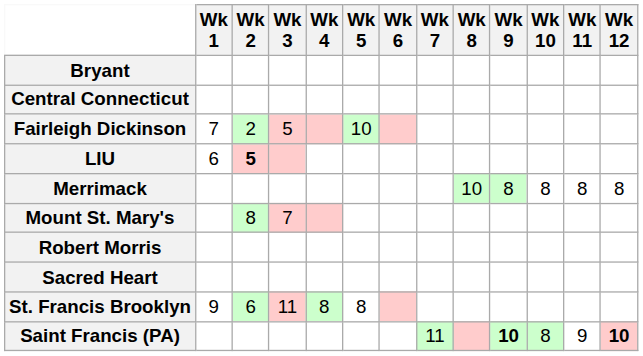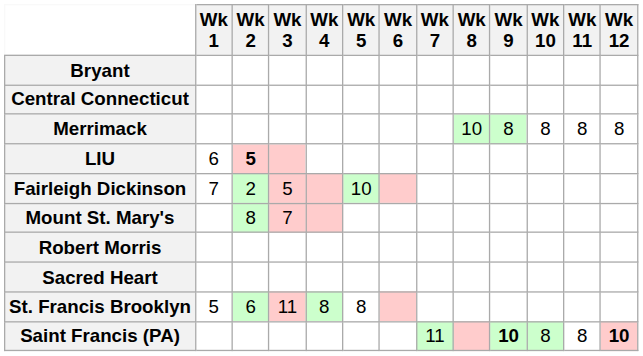rows swapped: (100, 129) <-> (100, 189)
(214, 307) 9 -> (214, 307) 5
(582, 336) 9 -> (582, 336) 8
